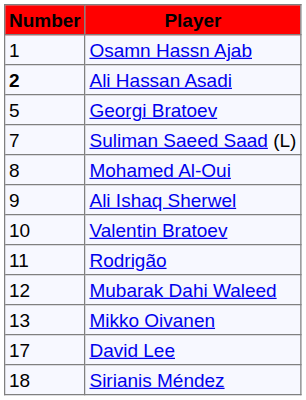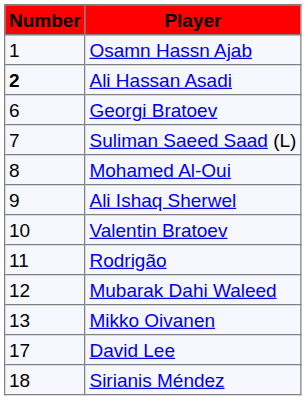(14, 110) 5 -> (14, 110) 6
